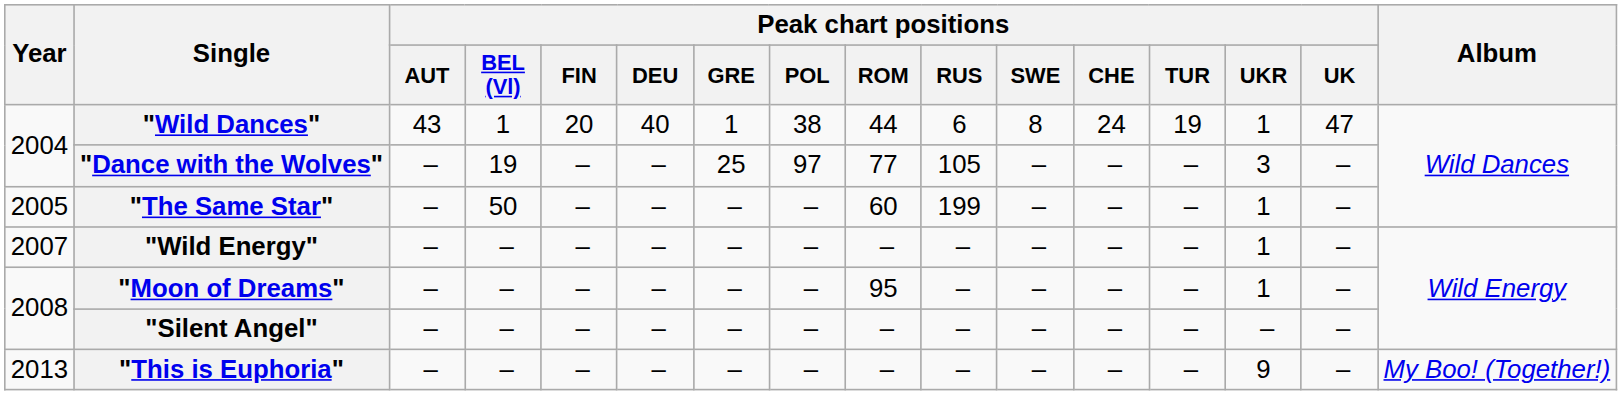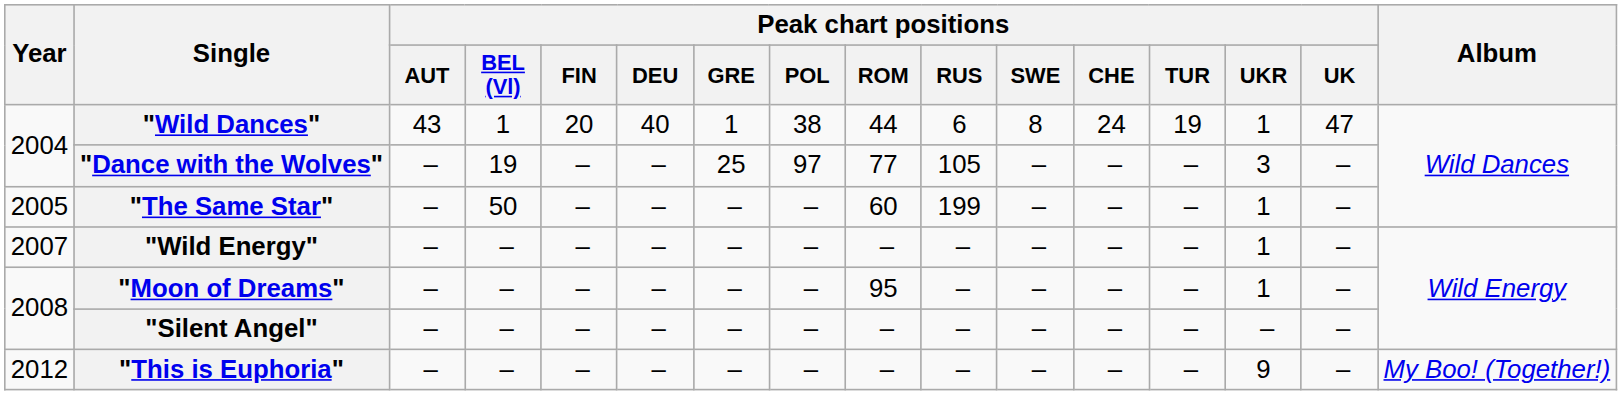(39, 369) 2013 -> (39, 369) 2012
